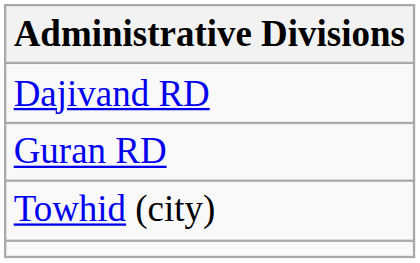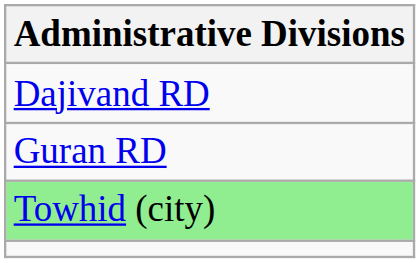(115, 209) no background -> (115, 209) lightgreen background
